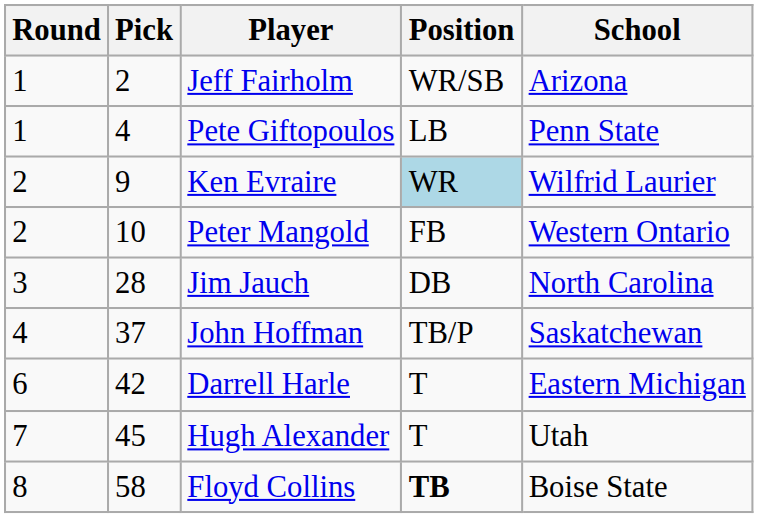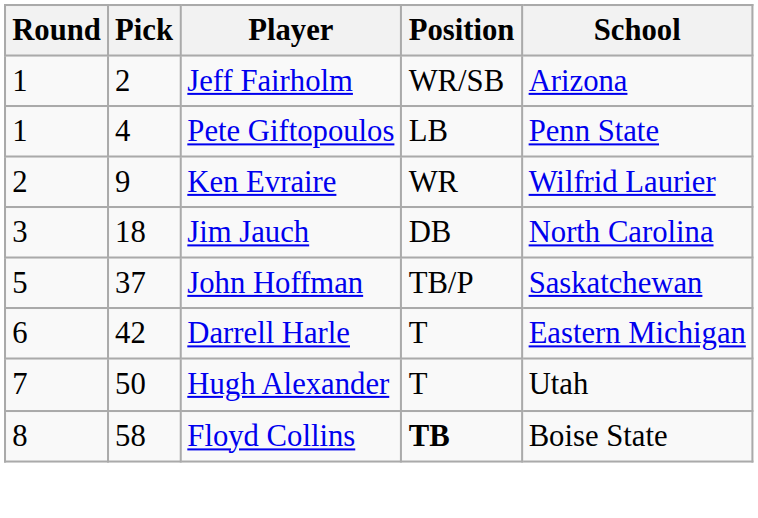(433, 181) lightblue background -> (433, 181) no background
- row: (278, 232)
(130, 283) 28 -> (130, 232) 18
(20, 333) 4 -> (20, 283) 5
(130, 435) 45 -> (130, 384) 50
